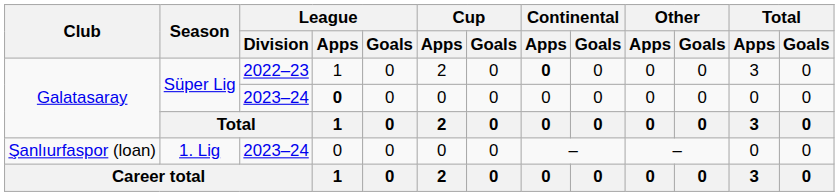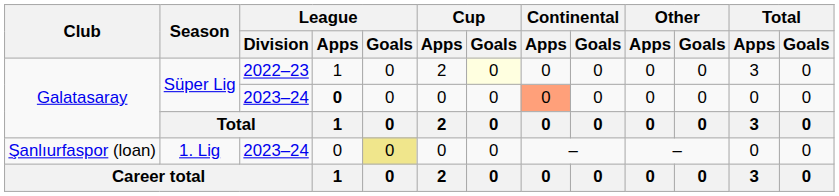(494, 71) no background -> (494, 71) lightyellow background
(546, 71) bold -> (546, 71) normal
(546, 97) no background -> (546, 97) lightsalmon background
(390, 151) no background -> (390, 151) khaki background
